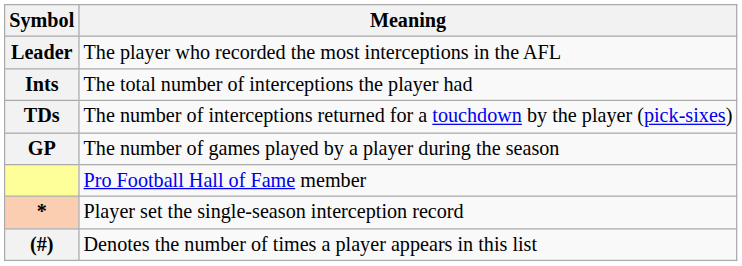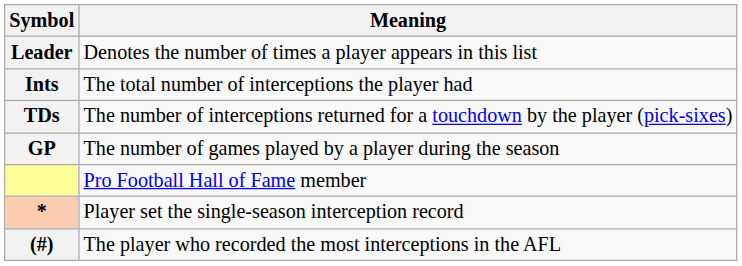(322, 52) The player who recorded the most interceptions in the AFL -> (310, 52) Denotes the number of times a player appears in this list
(310, 244) Denotes the number of times a player appears in this list -> (322, 244) The player who recorded the most interceptions in the AFL
